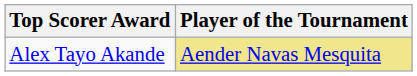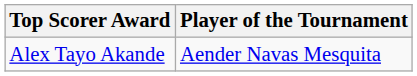(280, 53) khaki background -> (280, 53) no background
